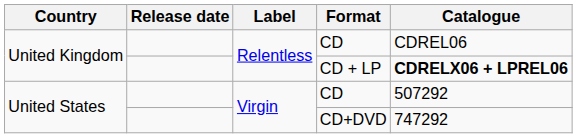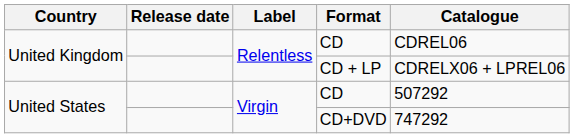(481, 68) bold -> (480, 68) normal
